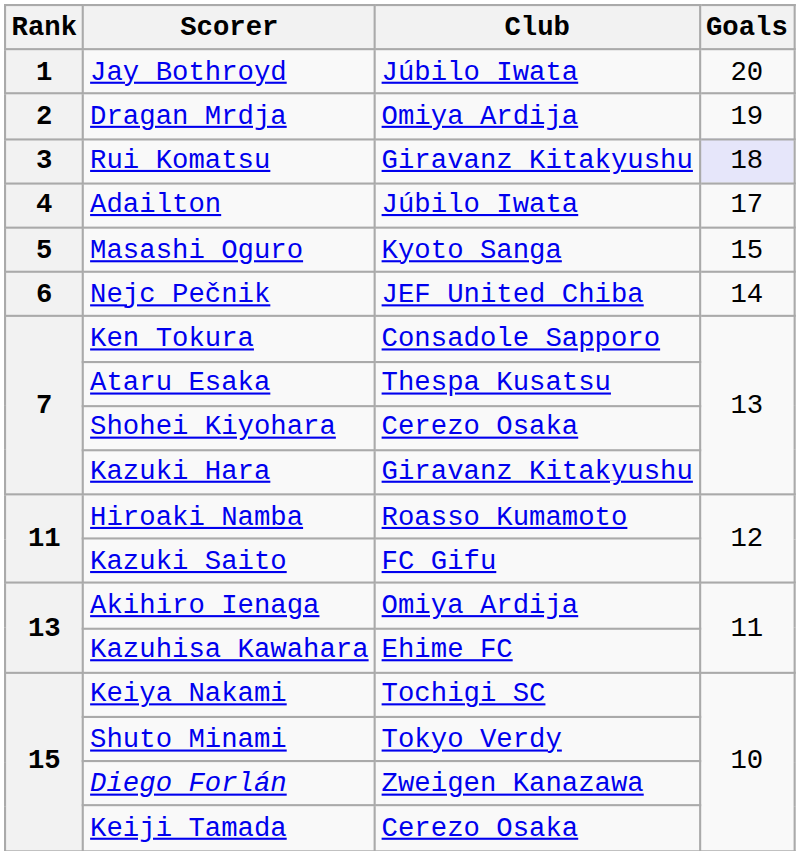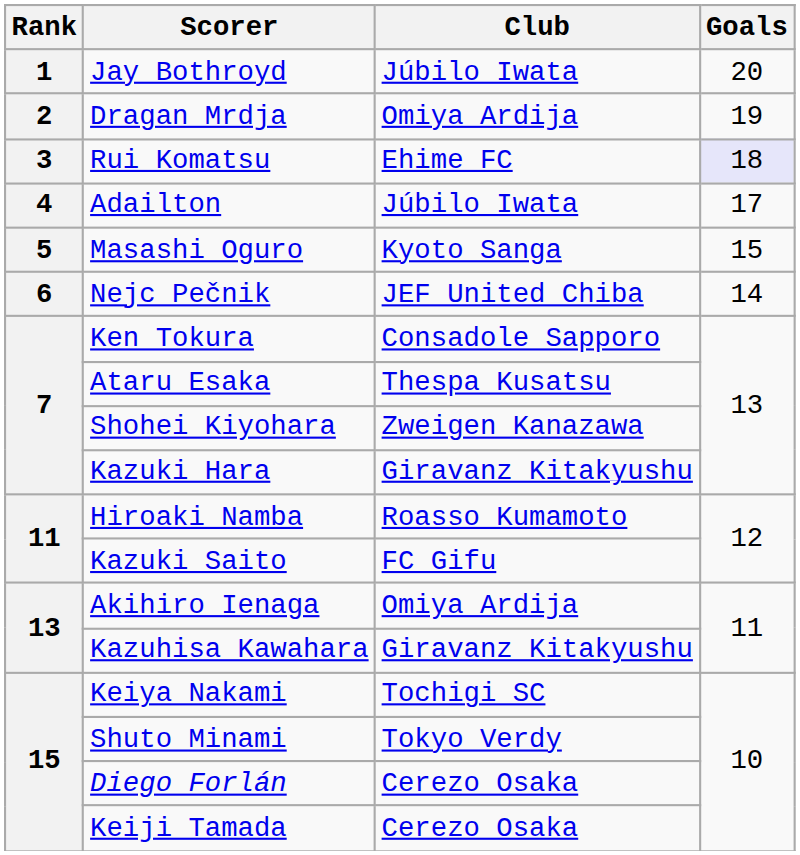(537, 161) Giravanz Kitakyushu -> (447, 161) Ehime FC
(480, 428) Cerezo Osaka -> (513, 428) Zweigen Kanazawa
(447, 650) Ehime FC -> (537, 650) Giravanz Kitakyushu
(513, 784) Zweigen Kanazawa -> (480, 784) Cerezo Osaka
